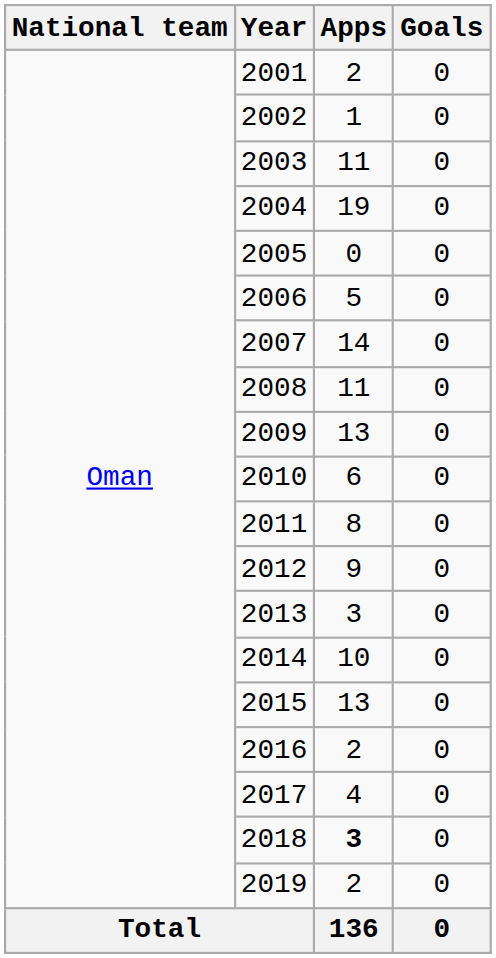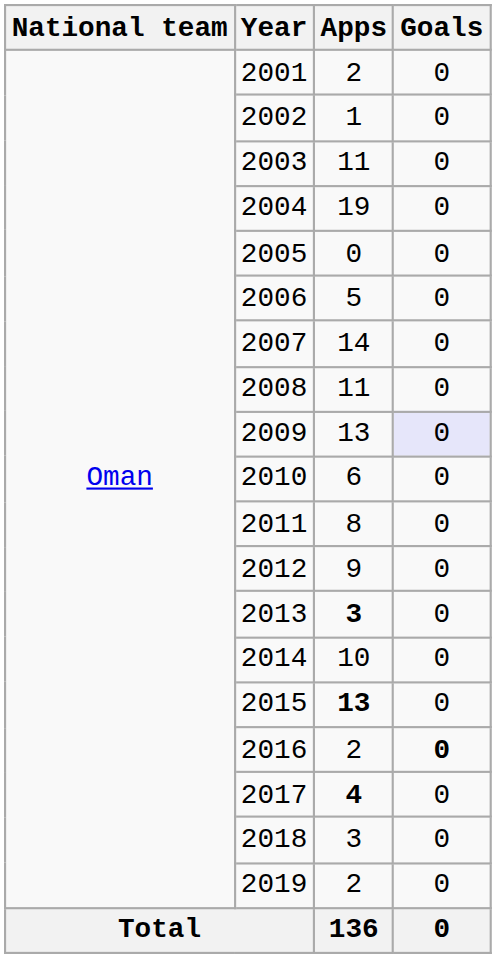(442, 434) no background -> (442, 434) lavender background
(354, 614) normal -> (354, 614) bold
(354, 705) normal -> (354, 705) bold
(442, 750) normal -> (442, 750) bold
(354, 795) normal -> (354, 795) bold
(354, 840) bold -> (354, 840) normal
